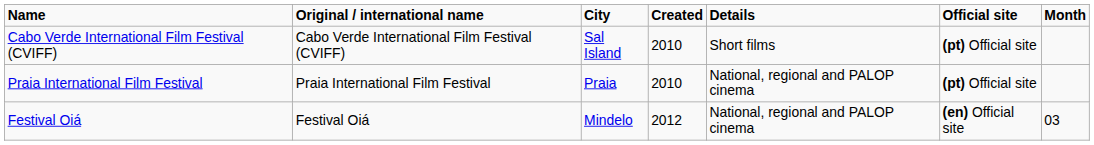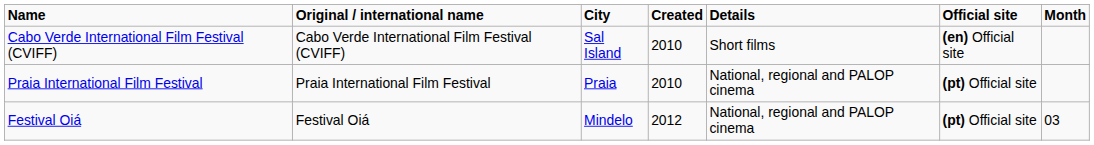(990, 45) (pt) Official site -> (978, 45) (en) Official site
(978, 120) (en) Official site -> (990, 120) (pt) Official site
